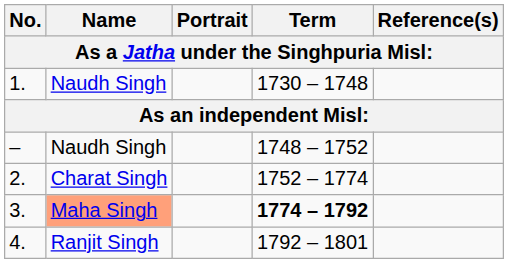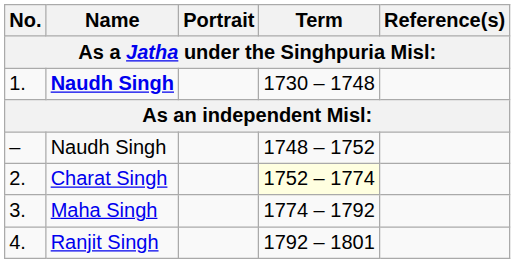(109, 83) normal -> (112, 83) bold
(313, 178) no background -> (319, 178) lightyellow background
(104, 210) lightsalmon background -> (104, 210) no background
(313, 210) bold -> (319, 210) normal
